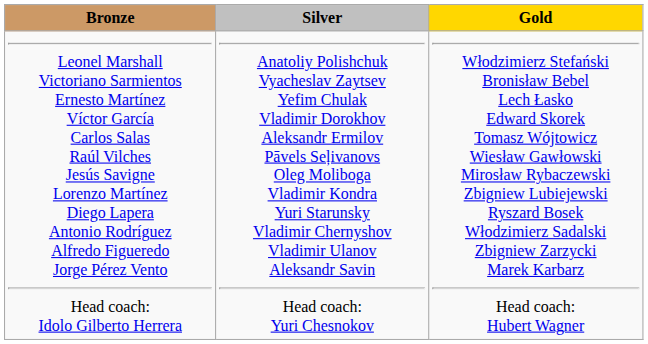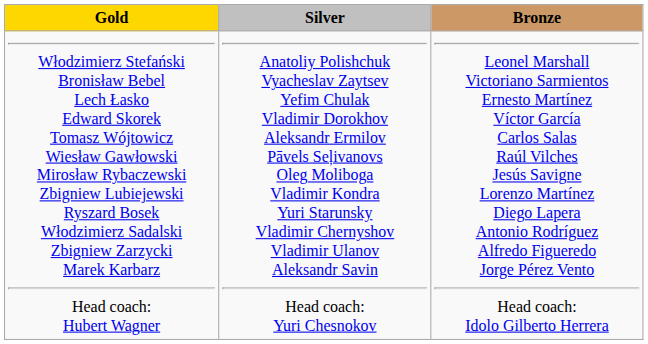columns swapped: (536, 17) <-> (110, 17)
